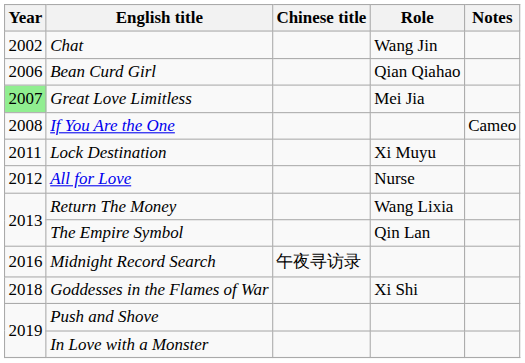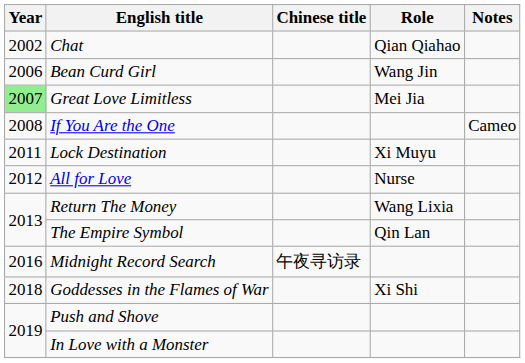(406, 44) Wang Jin -> (417, 44) Qian Qiahao
(417, 71) Qian Qiahao -> (406, 71) Wang Jin
